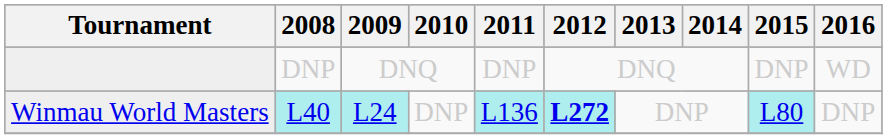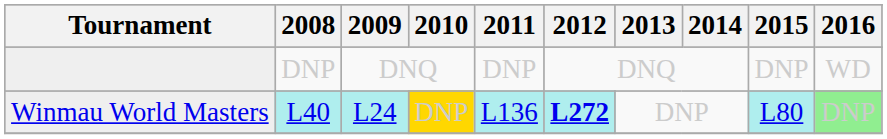(441, 111) no background -> (441, 111) gold background
(848, 111) no background -> (848, 111) lightgreen background
